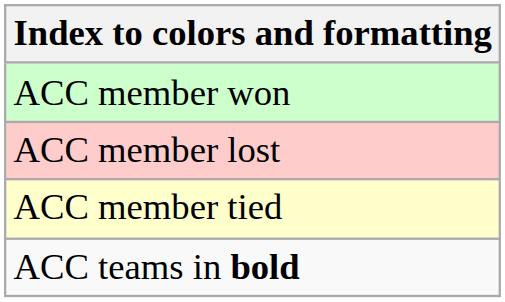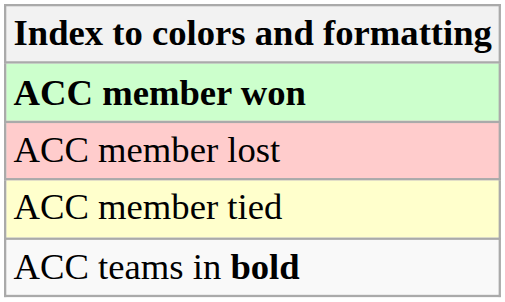(152, 91) normal -> (160, 91) bold
